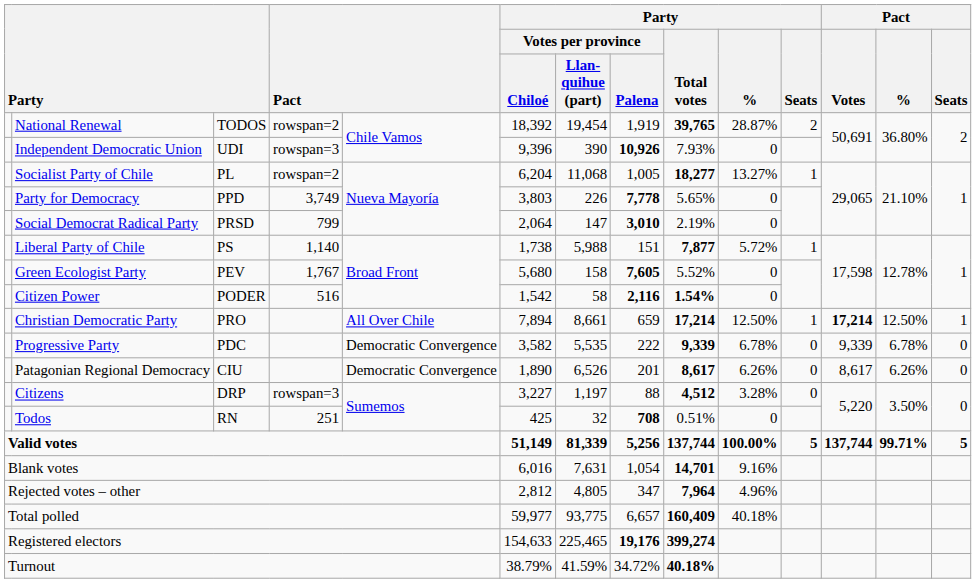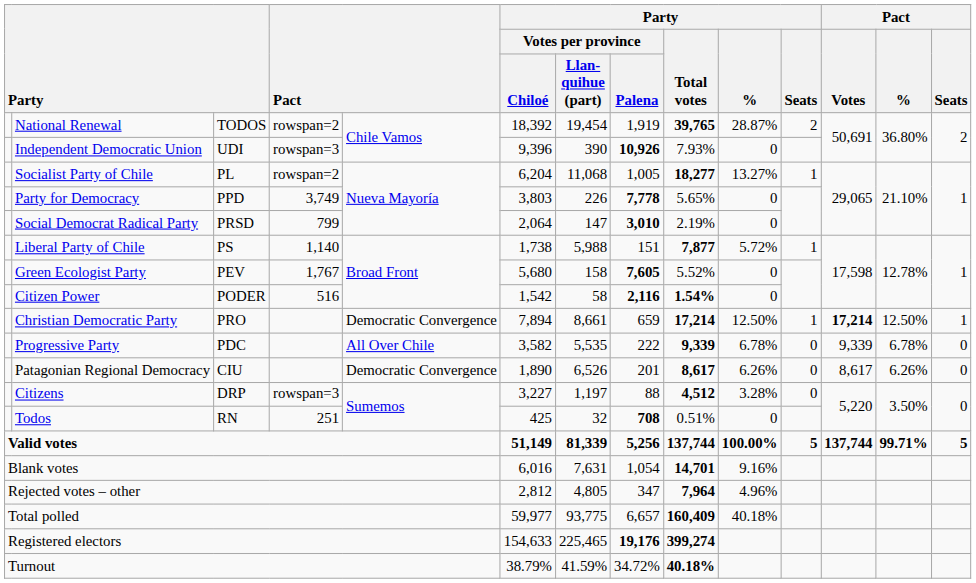(390, 321) All Over Chile -> (421, 321) Democratic Convergence
(421, 345) Democratic Convergence -> (390, 345) All Over Chile
